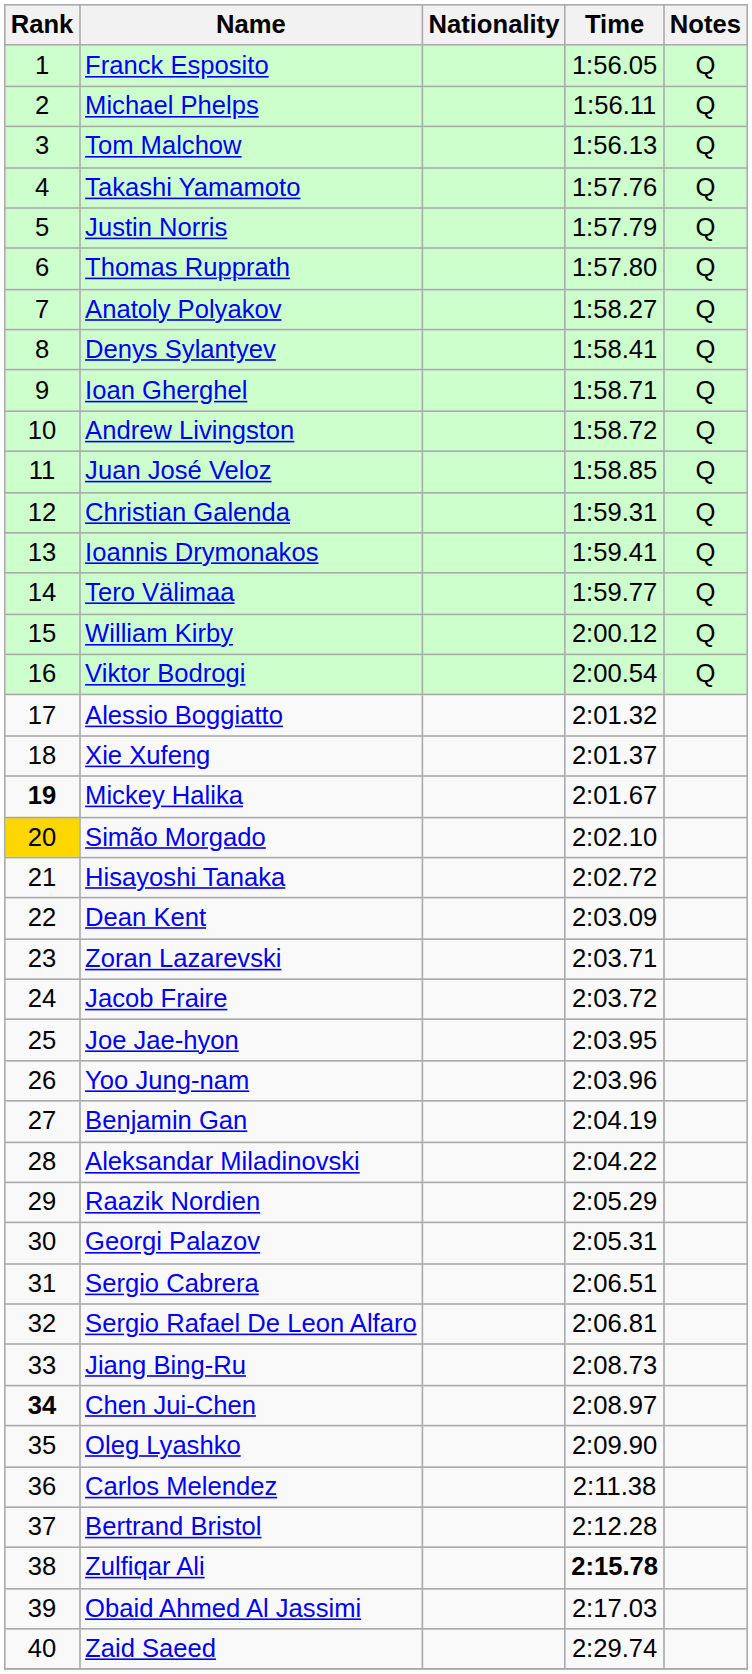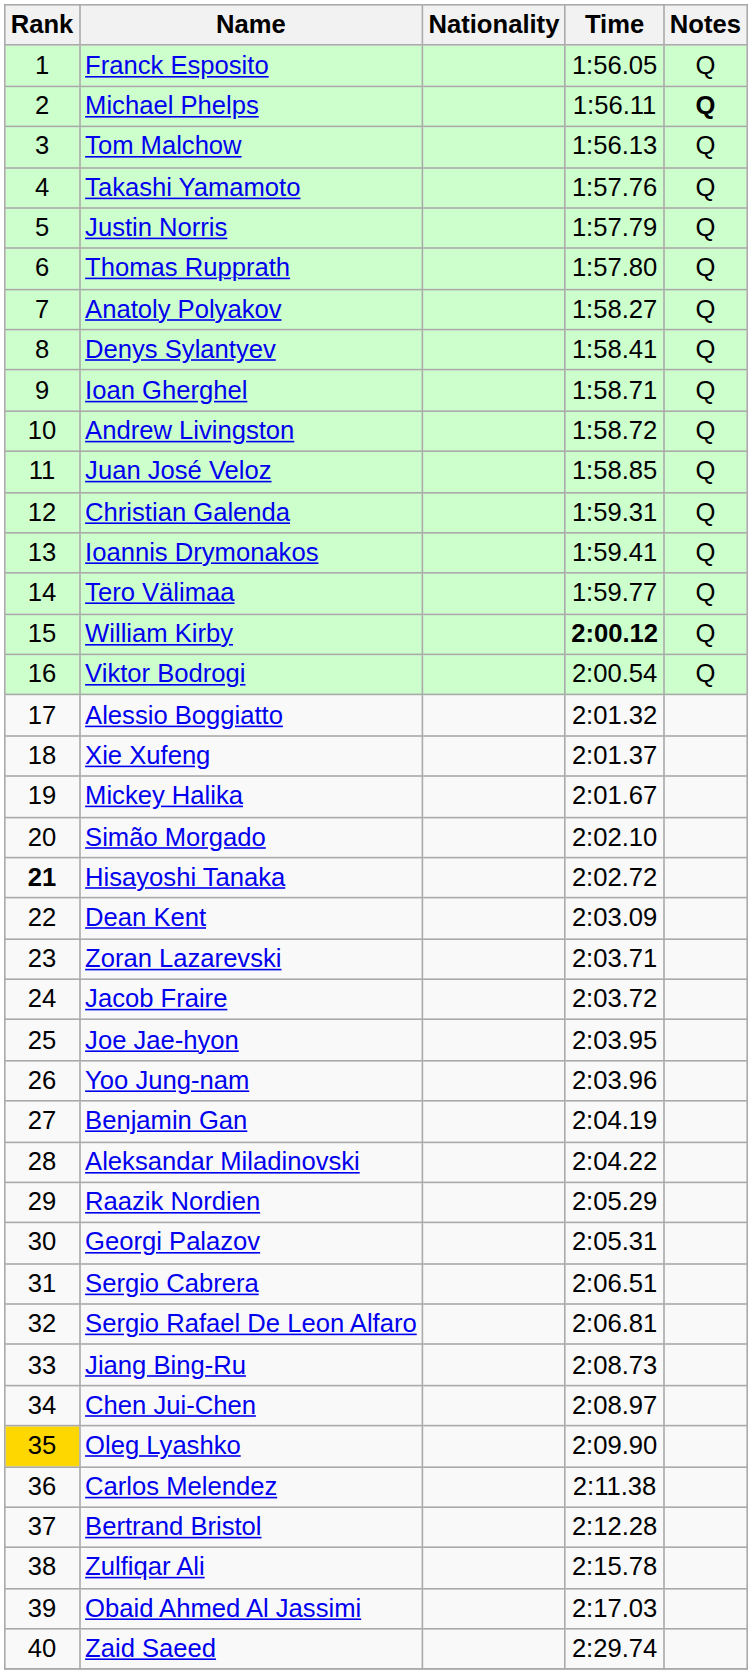(705, 106) normal -> (705, 106) bold
(615, 633) normal -> (615, 633) bold
(42, 796) bold -> (42, 796) normal
(42, 836) gold background -> (42, 836) no background
(42, 877) normal -> (42, 877) bold
(42, 1405) bold -> (42, 1405) normal
(42, 1445) no background -> (42, 1445) gold background
(615, 1567) bold -> (615, 1567) normal
